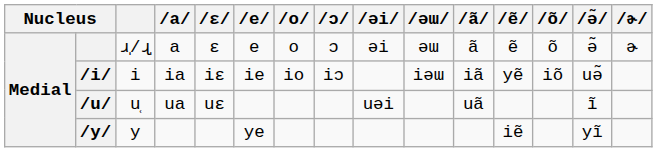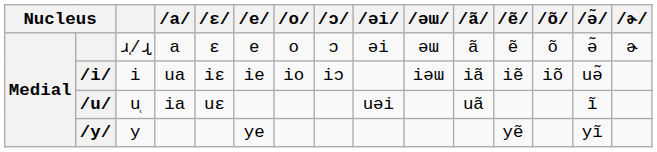(175, 76) ia -> (175, 76) ua
(513, 76) yẽ -> (513, 76) iẽ
(175, 104) ua -> (175, 104) ia
(513, 132) iẽ -> (513, 132) yẽ
